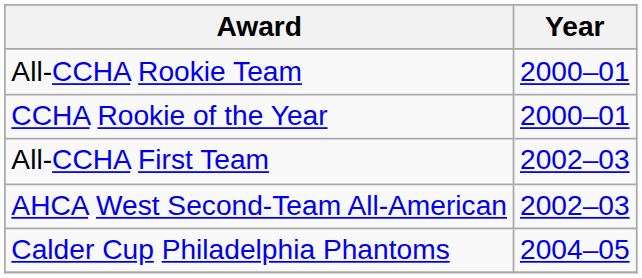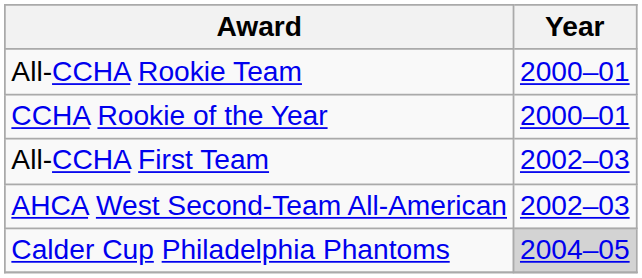(575, 250) no background -> (575, 250) lightgrey background
